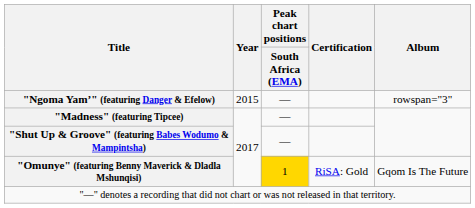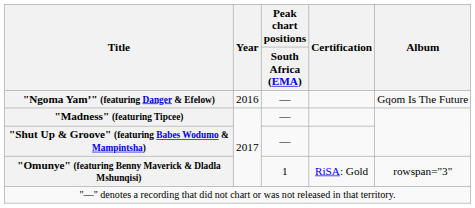(247, 99) 2015 -> (247, 99) 2016
(423, 99) rowspan="3" -> (423, 99) Gqom Is The Future
(285, 171) gold background -> (285, 171) no background
(423, 171) Gqom Is The Future -> (423, 171) rowspan="3"
